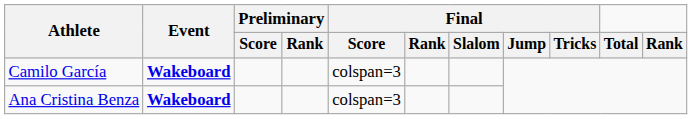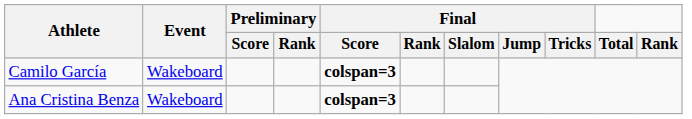(189, 72) bold -> (185, 72) normal
(367, 72) normal -> (360, 72) bold
(189, 99) bold -> (185, 99) normal
(367, 99) normal -> (360, 99) bold
